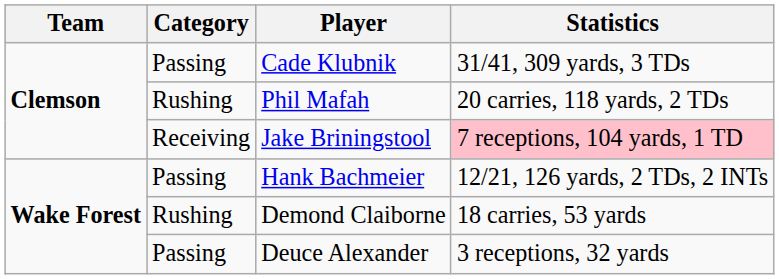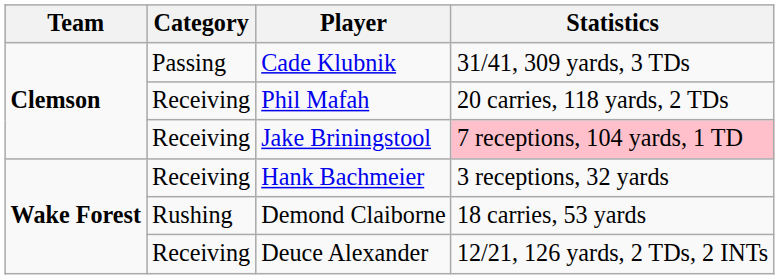(192, 100) Rushing -> (201, 100) Receiving
(189, 177) Passing -> (201, 177) Receiving
(613, 177) 12/21, 126 yards, 2 TDs, 2 INTs -> (563, 177) 3 receptions, 32 yards
(189, 253) Passing -> (201, 253) Receiving
(563, 253) 3 receptions, 32 yards -> (613, 253) 12/21, 126 yards, 2 TDs, 2 INTs
